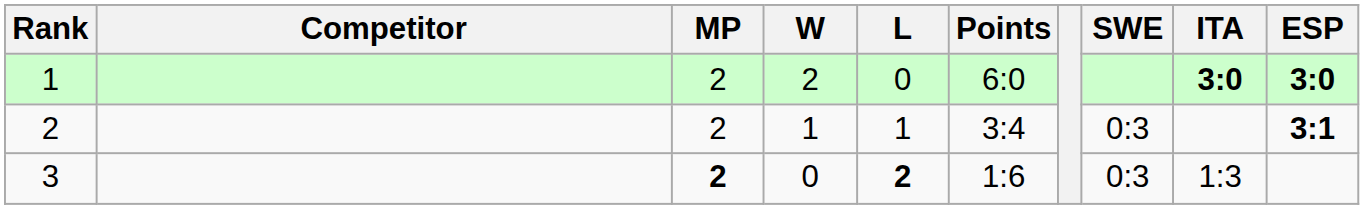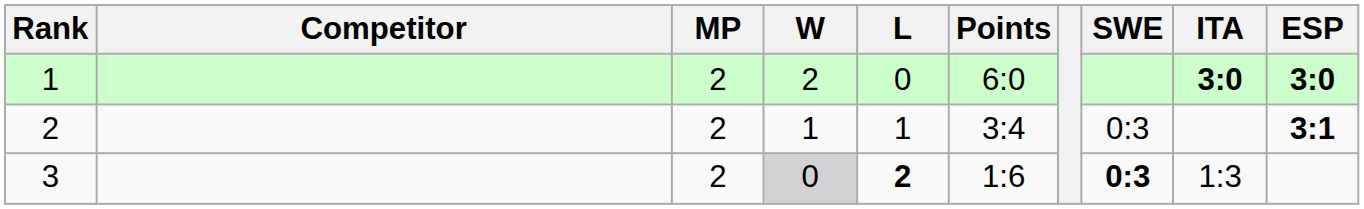(718, 177) bold -> (718, 177) normal
(810, 177) no background -> (810, 177) lightgrey background
(1128, 177) normal -> (1128, 177) bold
